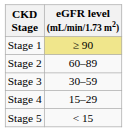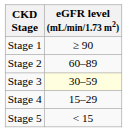(83, 45) khaki background -> (83, 45) no background
(83, 81) no background -> (83, 81) lightyellow background
